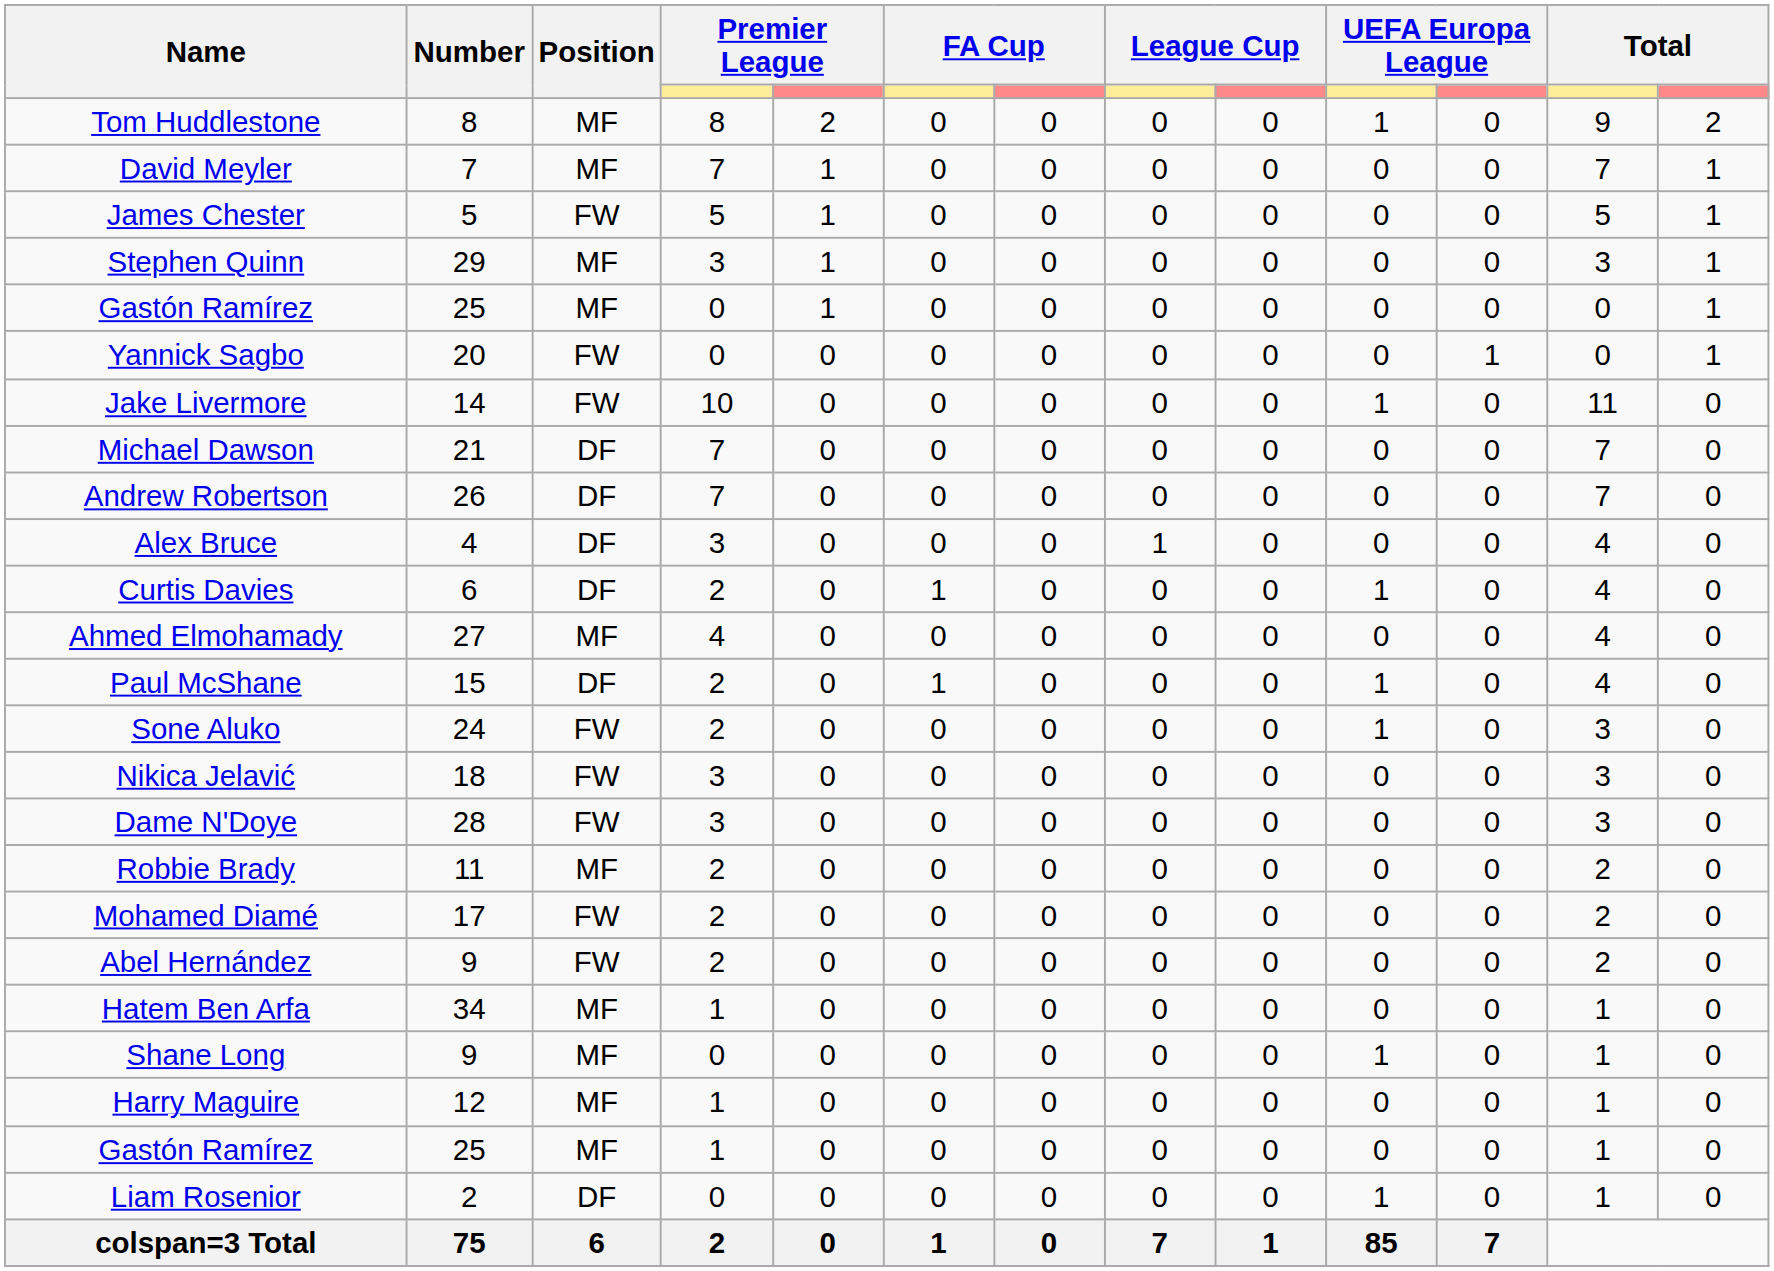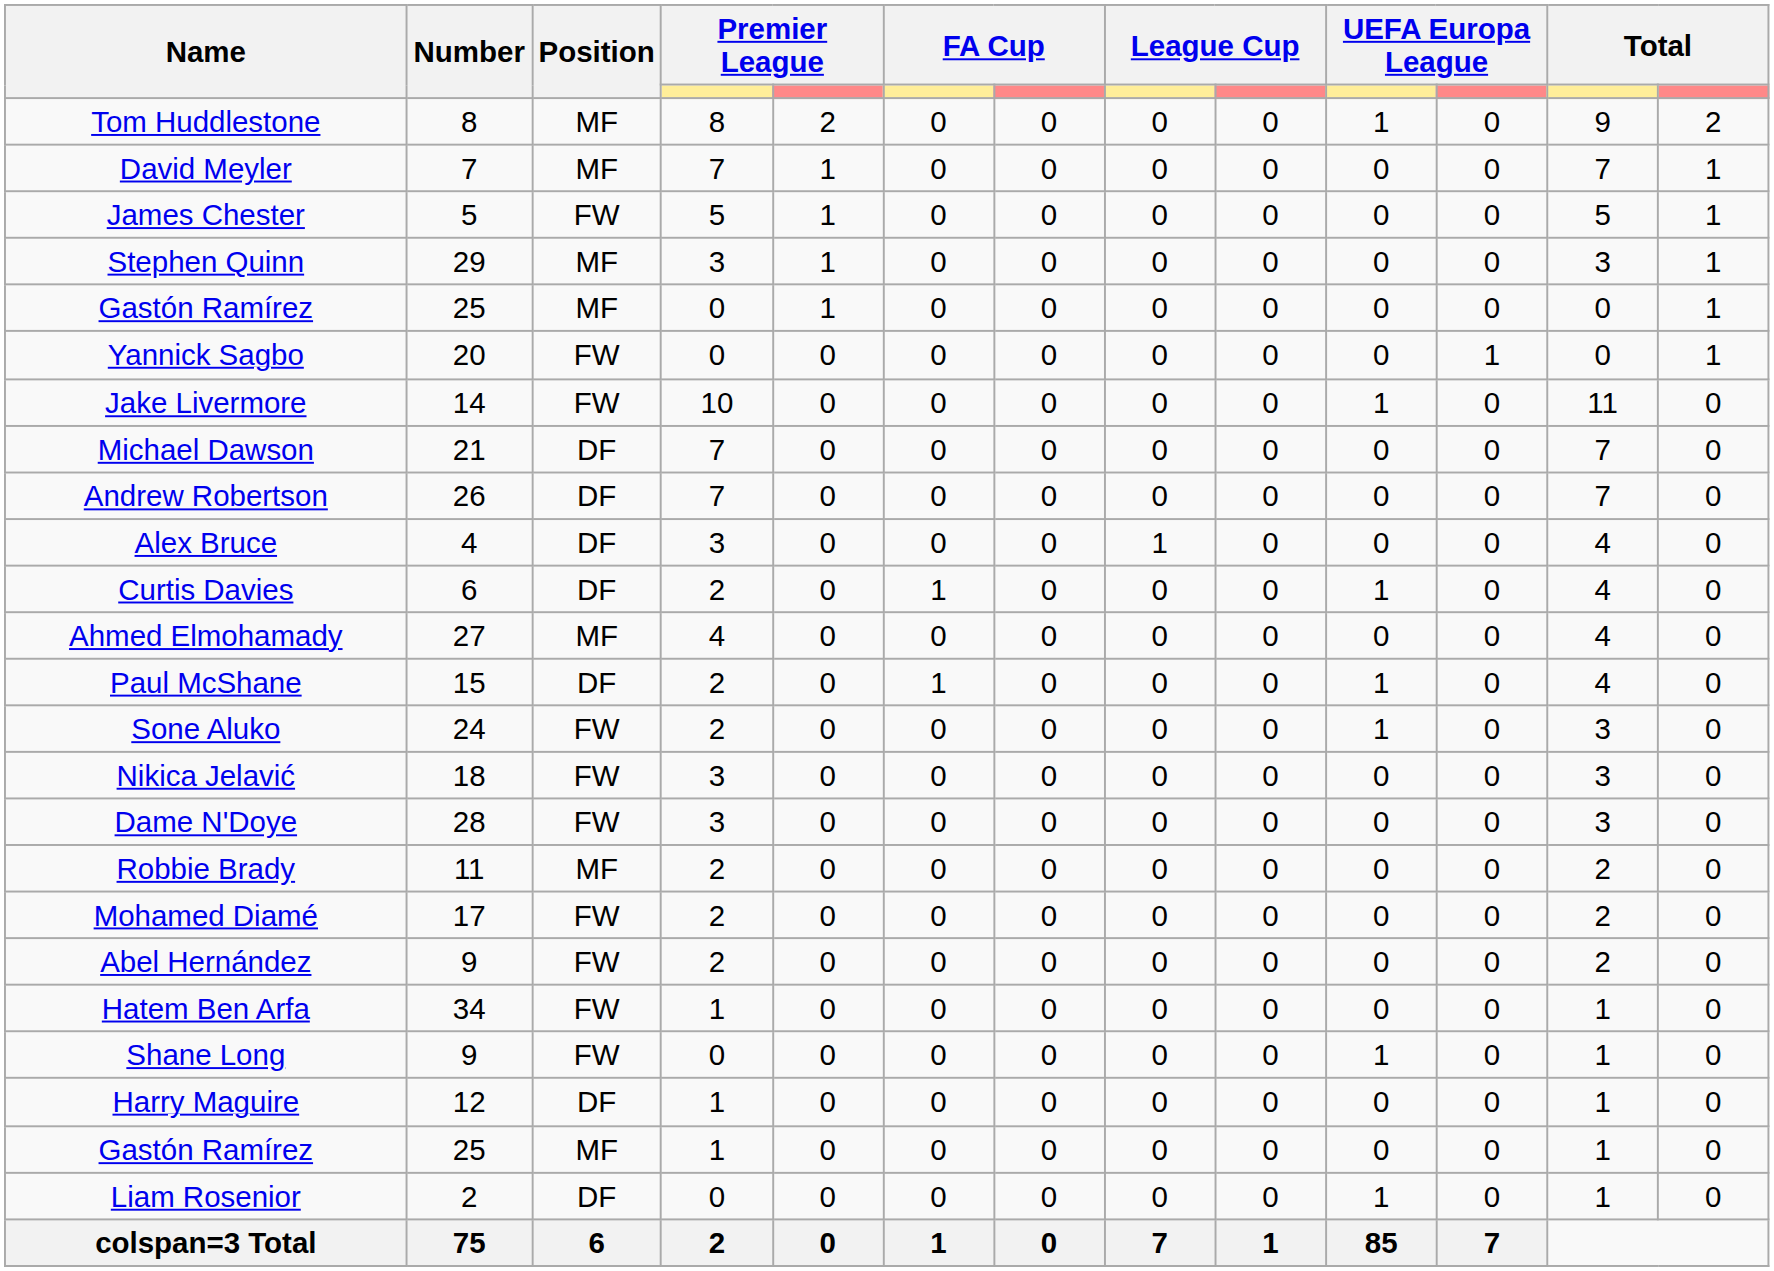(597, 1009) MF -> (597, 1009) FW
(597, 1055) MF -> (597, 1055) FW
(597, 1102) MF -> (597, 1102) DF
